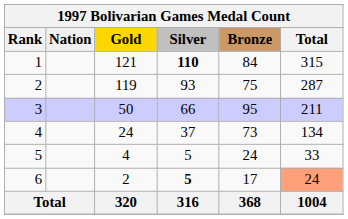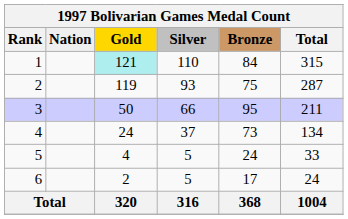(126, 62) no background -> (126, 62) paleturquoise background
(188, 62) bold -> (188, 62) normal
(188, 179) bold -> (188, 179) normal
(312, 179) lightsalmon background -> (312, 179) no background
